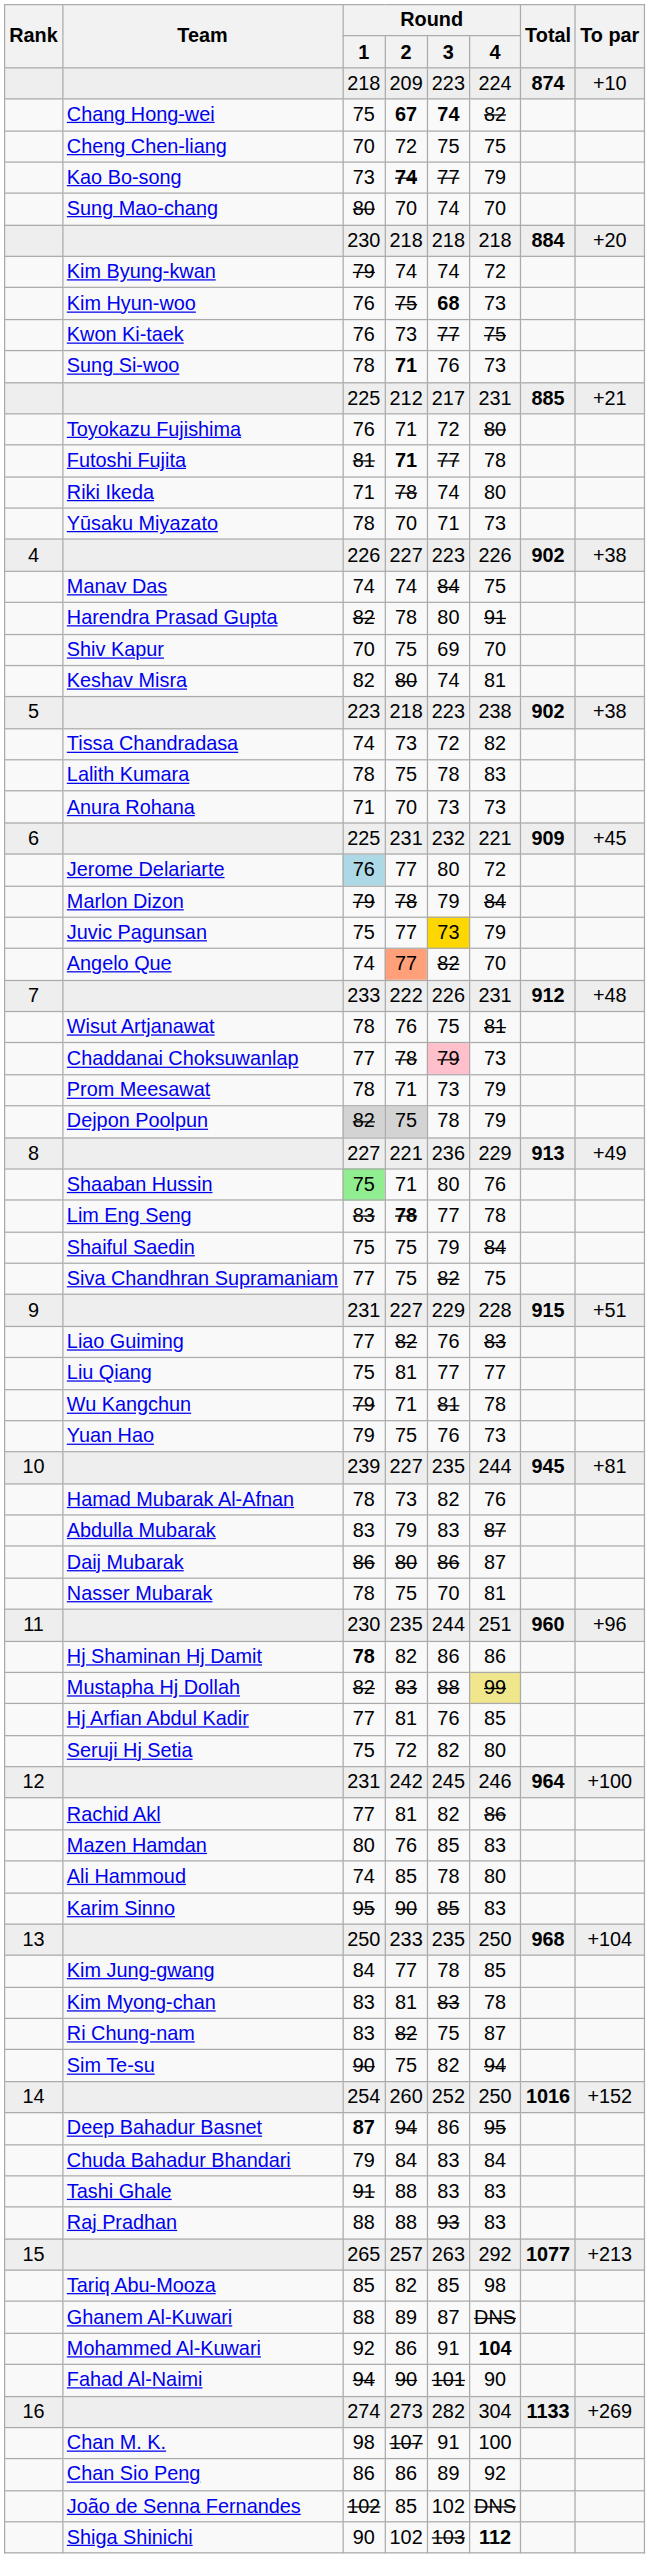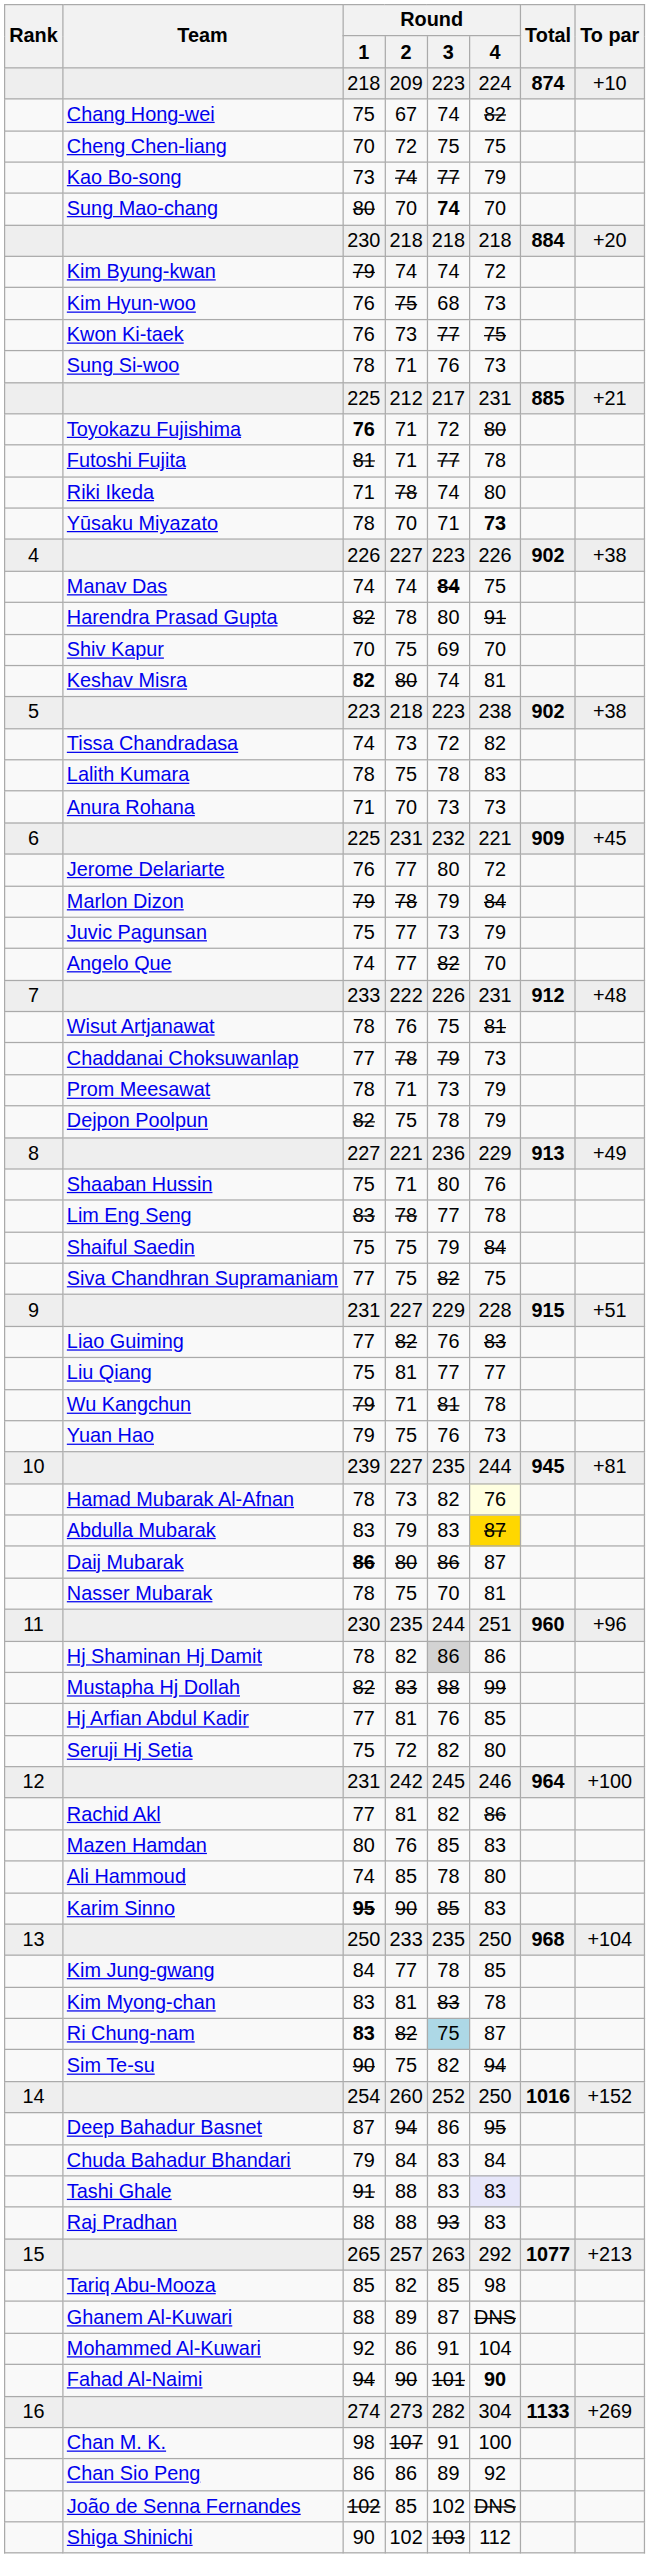(406, 114) bold -> (406, 114) normal
(448, 114) bold -> (448, 114) normal
(406, 177) bold -> (406, 177) normal
(448, 209) normal -> (448, 209) bold
(448, 303) bold -> (448, 303) normal
(406, 366) bold -> (406, 366) normal
(364, 429) normal -> (364, 429) bold
(406, 460) bold -> (406, 460) normal
(495, 523) normal -> (495, 523) bold
(448, 586) normal -> (448, 586) bold
(364, 680) normal -> (364, 680) bold
(364, 869) lightblue background -> (364, 869) no background
(448, 932) gold background -> (448, 932) no background
(406, 964) lightsalmon background -> (406, 964) no background
(448, 1058) pink background -> (448, 1058) no background
(364, 1121) lightgrey background -> (364, 1121) no background
(406, 1121) lightgrey background -> (406, 1121) no background
(364, 1184) lightgreen background -> (364, 1184) no background
(406, 1215) bold -> (406, 1215) normal
(495, 1499) no background -> (495, 1499) lightyellow background
(495, 1530) no background -> (495, 1530) gold background
(364, 1562) normal -> (364, 1562) bold
(364, 1656) bold -> (364, 1656) normal
(448, 1656) no background -> (448, 1656) lightgrey background
(495, 1687) khaki background -> (495, 1687) no background
(364, 1908) normal -> (364, 1908) bold
(364, 2033) normal -> (364, 2033) bold
(448, 2033) no background -> (448, 2033) lightblue background
(364, 2128) bold -> (364, 2128) normal
(495, 2191) no background -> (495, 2191) lavender background
(495, 2348) bold -> (495, 2348) normal
(495, 2380) normal -> (495, 2380) bold
(495, 2537) bold -> (495, 2537) normal
